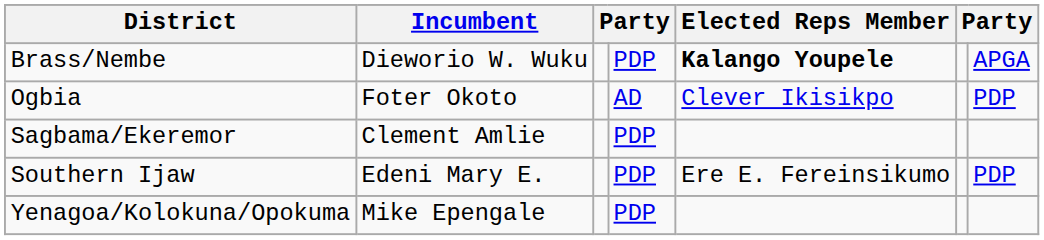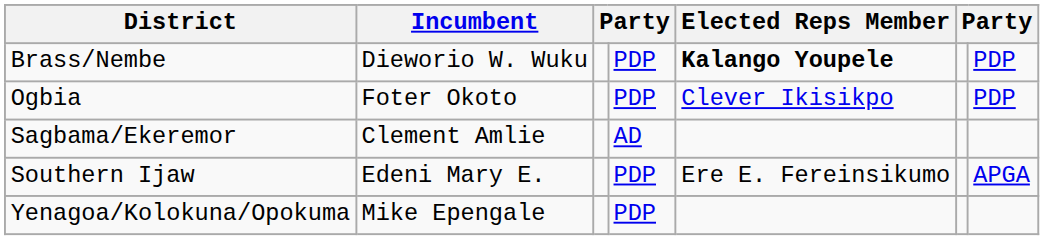(1002, 62) APGA -> (994, 62) PDP
(628, 101) AD -> (635, 101) PDP
(635, 139) PDP -> (628, 139) AD
(994, 177) PDP -> (1002, 177) APGA
